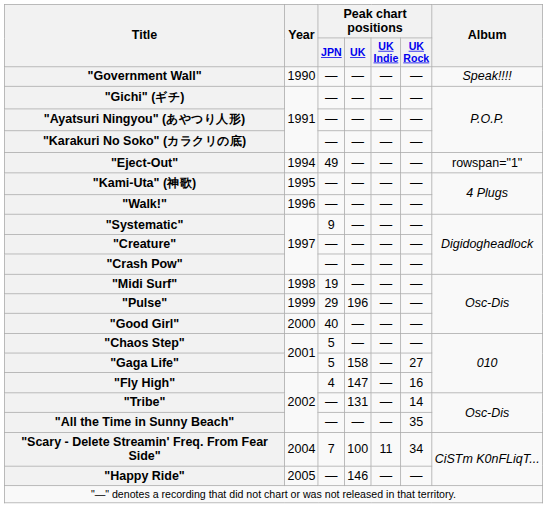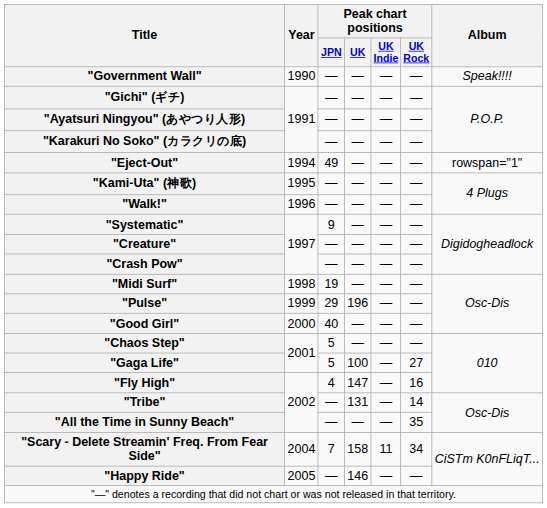(358, 363) 158 -> (358, 363) 100
(358, 449) 100 -> (358, 449) 158
